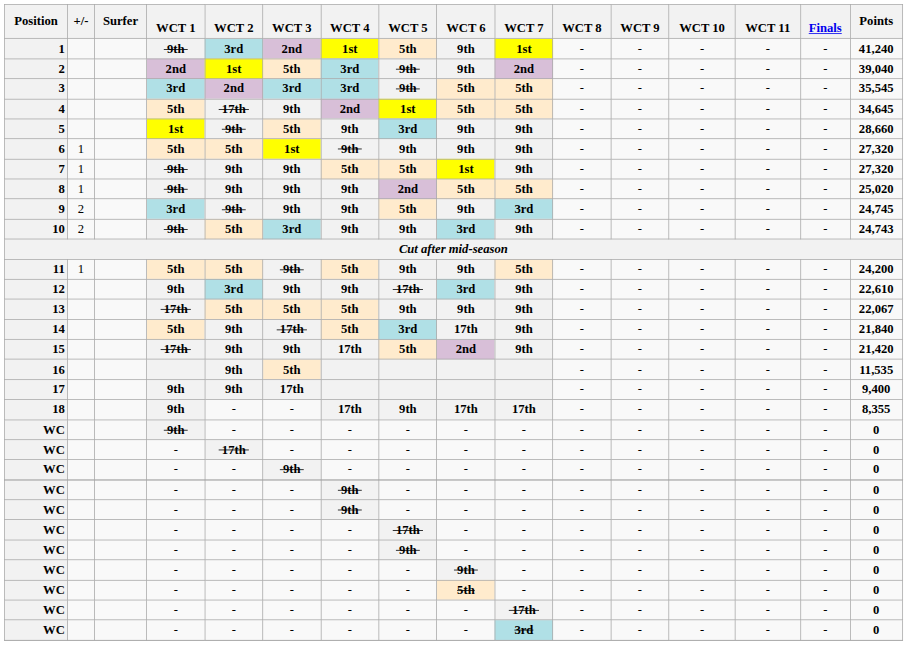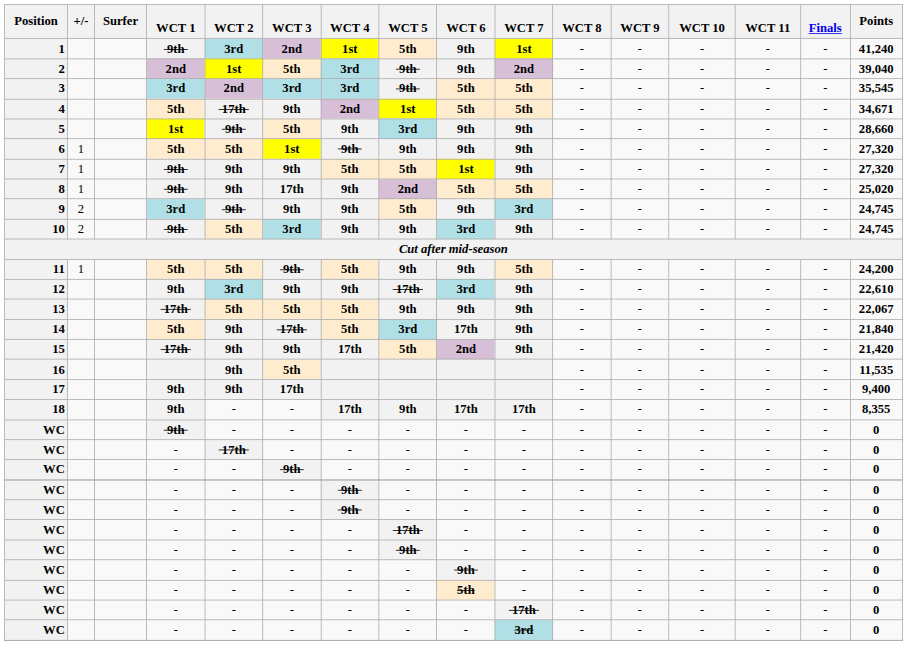(876, 108) 34,645 -> (876, 108) 34,671
(292, 189) 9th -> (292, 189) 17th
(876, 229) 24,743 -> (876, 229) 24,745
